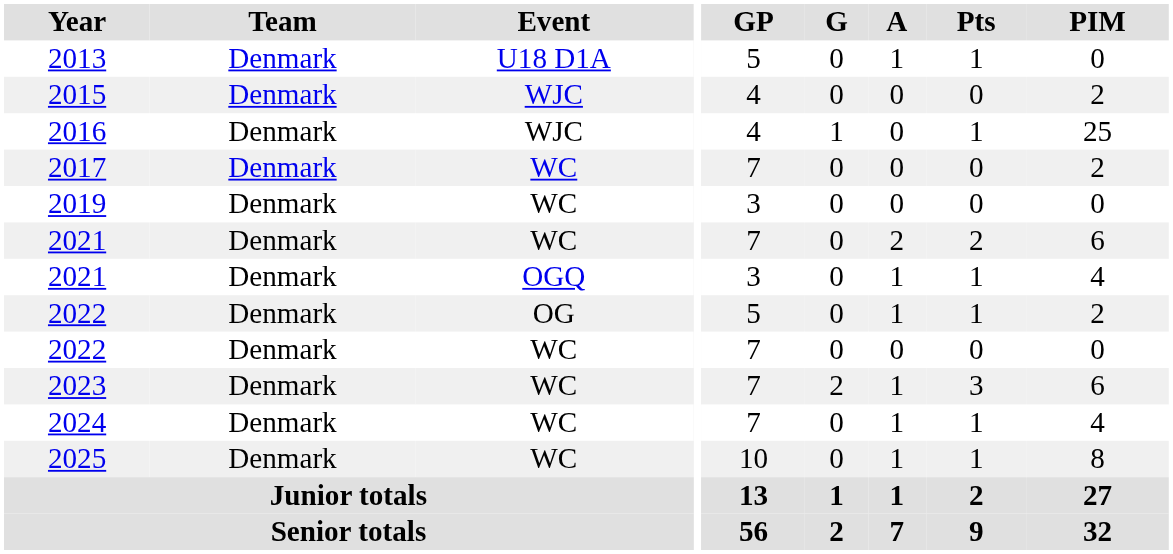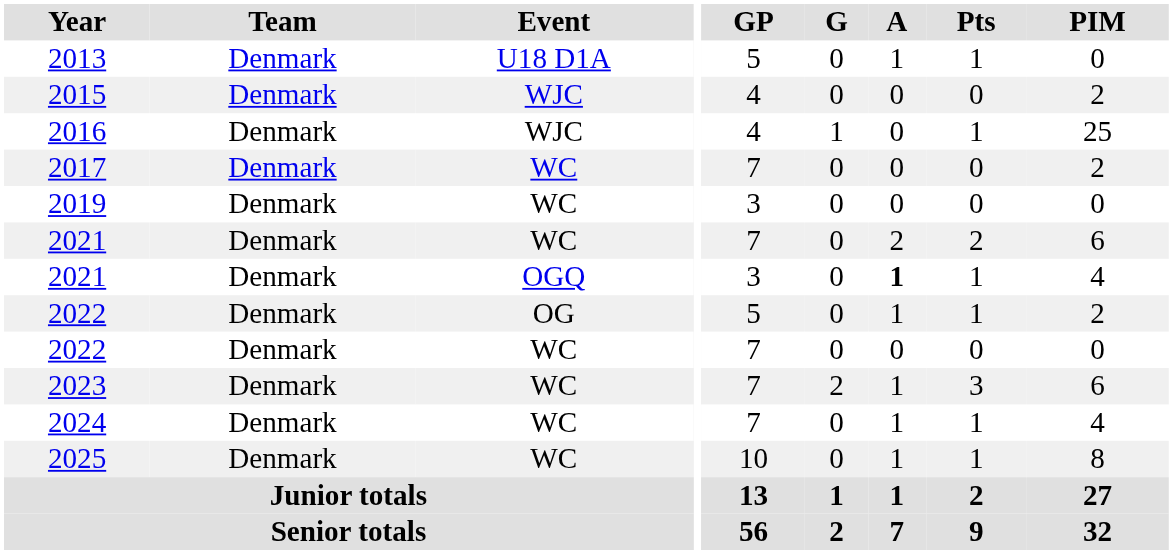(897, 276) normal -> (897, 276) bold
